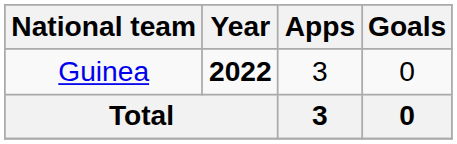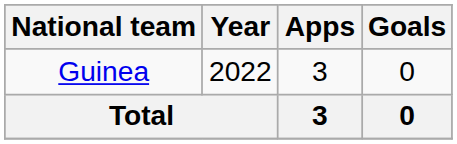(240, 71) bold -> (240, 71) normal
